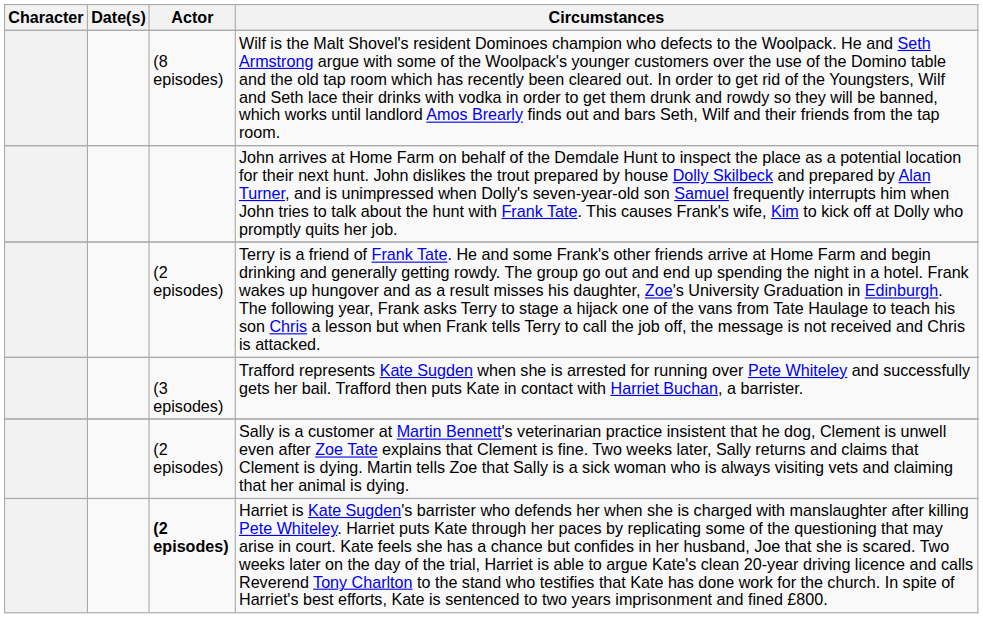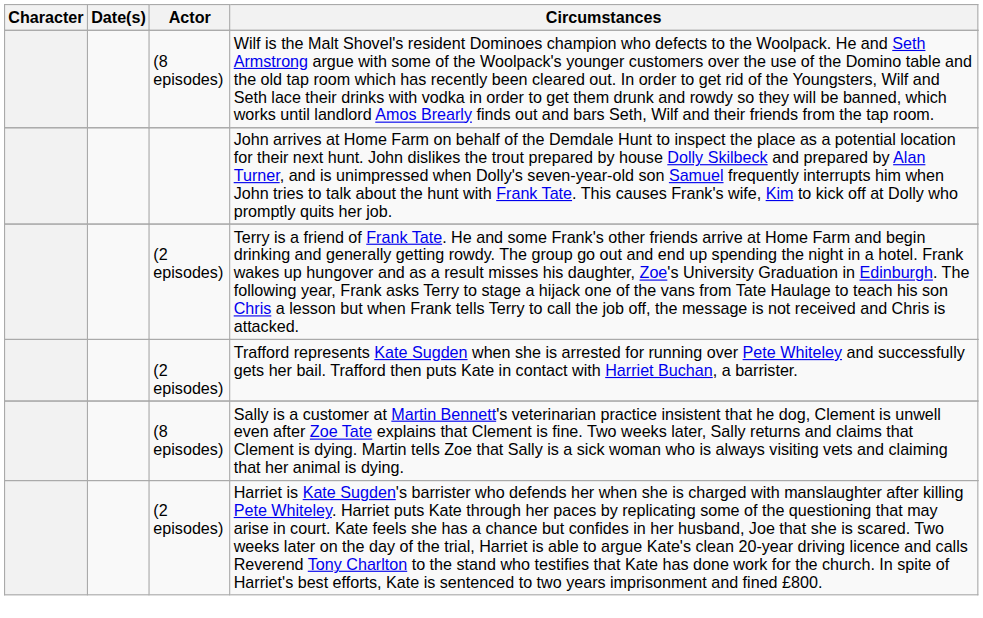(188, 397) (3 episodes) -> (188, 379) (2 episodes)
(188, 459) (2 episodes) -> (188, 441) (8 episodes)
(191, 538) bold -> (188, 520) normal
